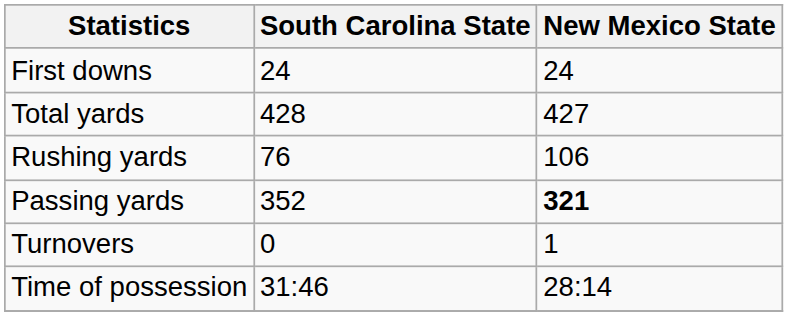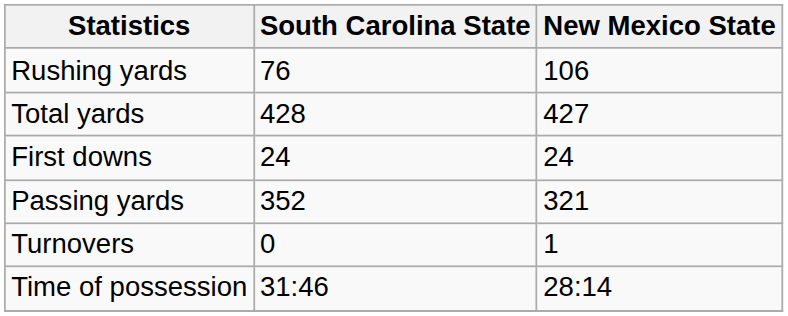rows swapped: (82, 69) <-> (99, 157)
(566, 200) bold -> (566, 200) normal
